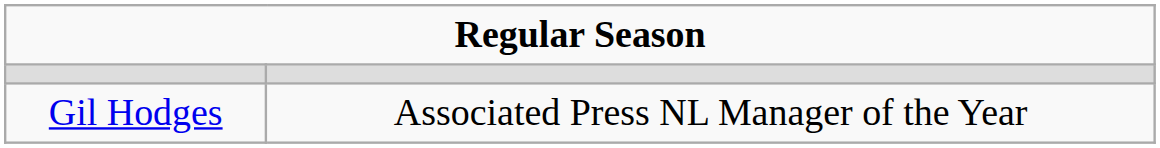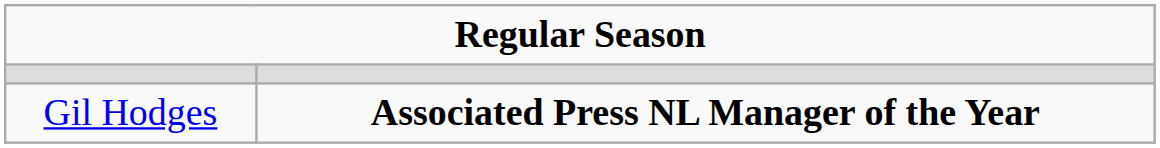(711, 112) normal -> (705, 112) bold
